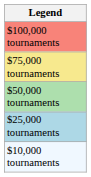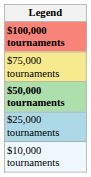(33, 36) normal -> (36, 36) bold
(33, 96) normal -> (36, 96) bold
